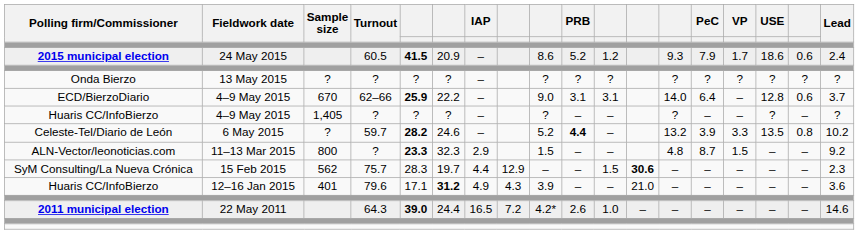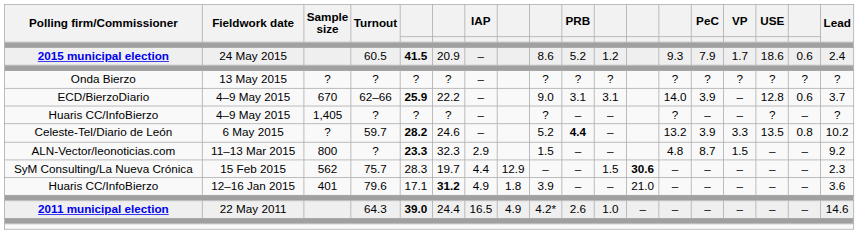(707, 97) 6.4 -> (707, 97) 3.9
(513, 186) 4.3 -> (513, 186) 1.8
(513, 209) 7.2 -> (513, 209) 4.9
